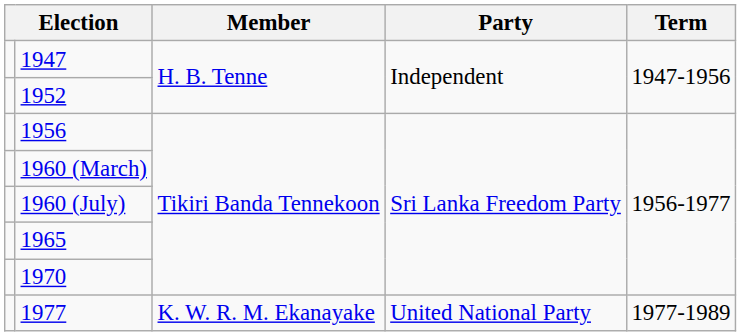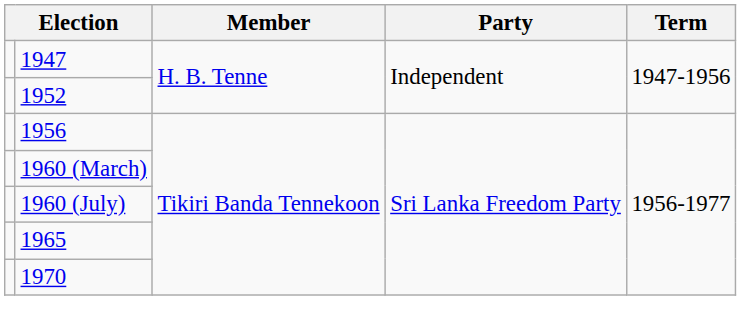- row: (43, 312)
